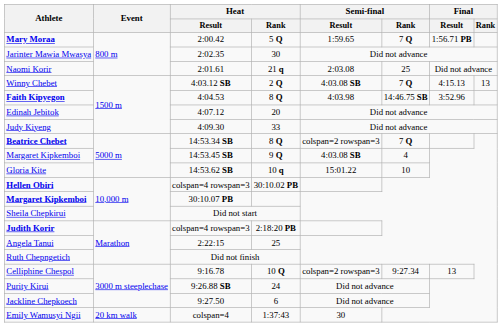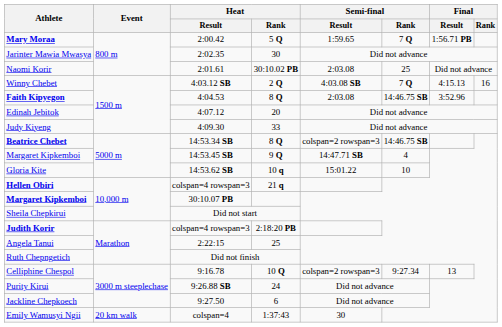(276, 69) 21 q -> (276, 69) 30:10.02 PB
(485, 83) 13 -> (485, 83) 16
(341, 98) 4:03.98 -> (341, 98) 2:03.08
(406, 141) 7 Q -> (406, 141) 14:46.75 SB
(341, 156) 4:03.08 SB -> (341, 156) 14:47.71 SB
(276, 185) 30:10.02 PB -> (276, 185) 21 q
